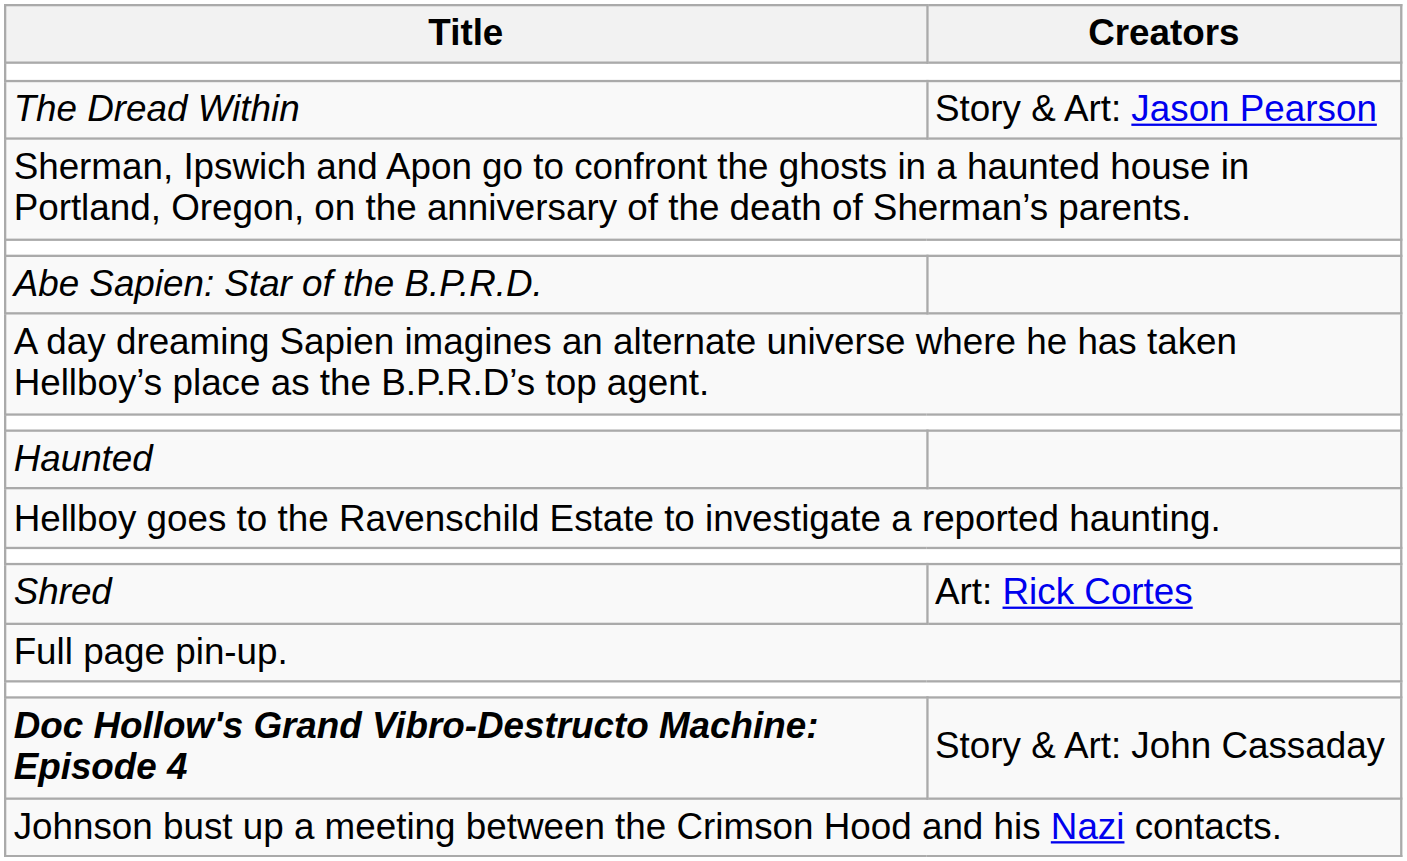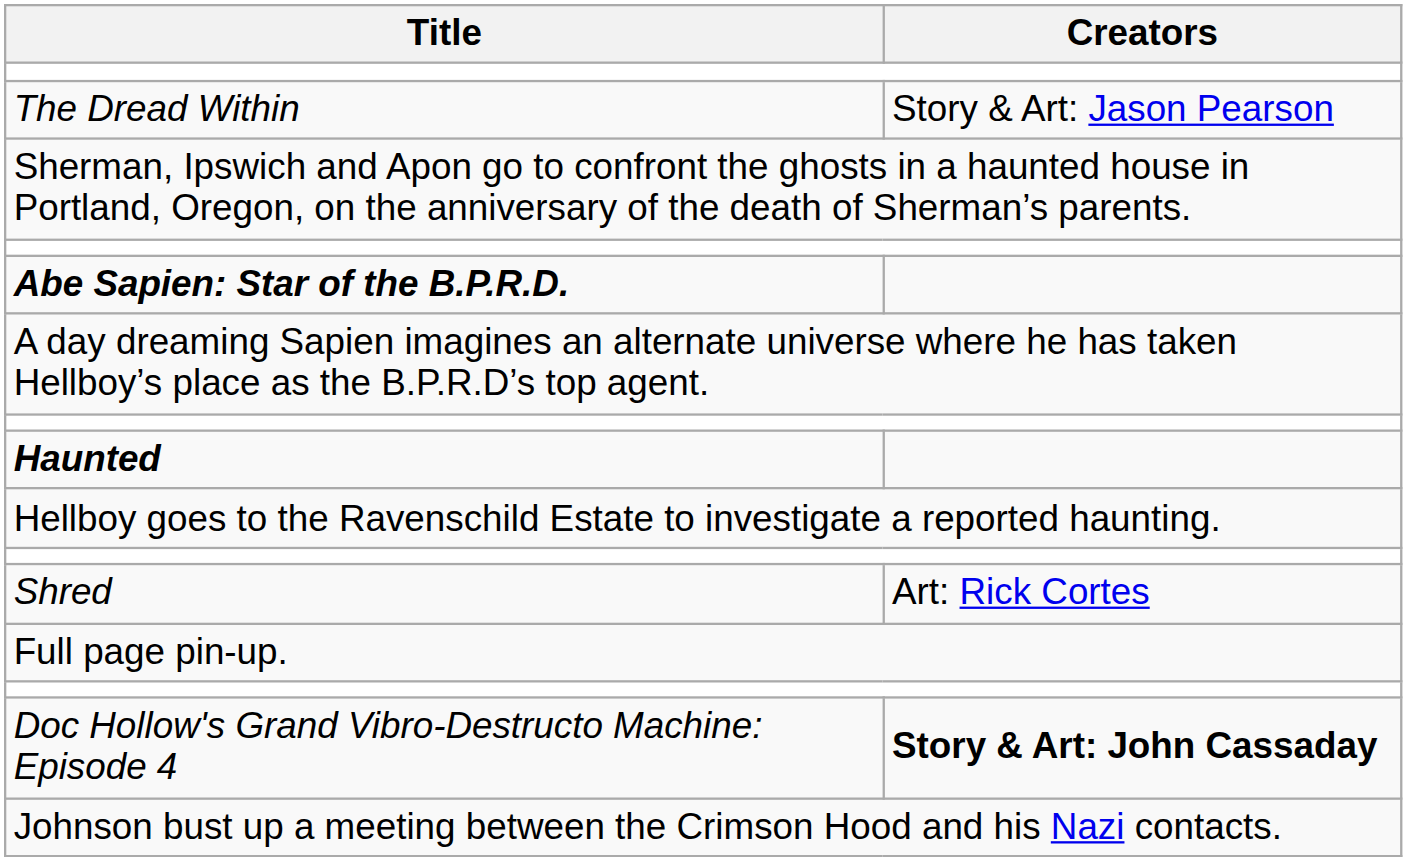(278, 284) normal -> (291, 284) bold
(83, 459) normal -> (87, 459) bold
(416, 747) bold -> (388, 747) normal
(1160, 747) normal -> (1135, 747) bold
